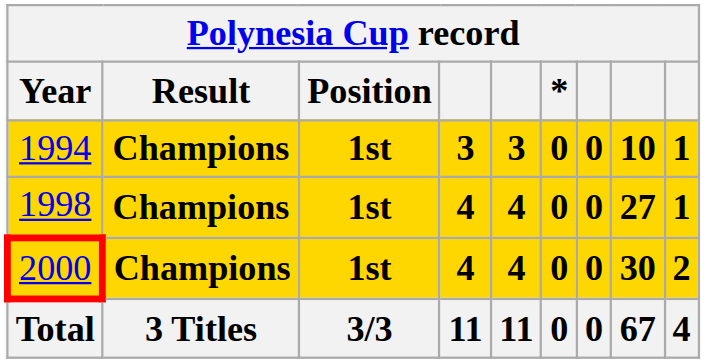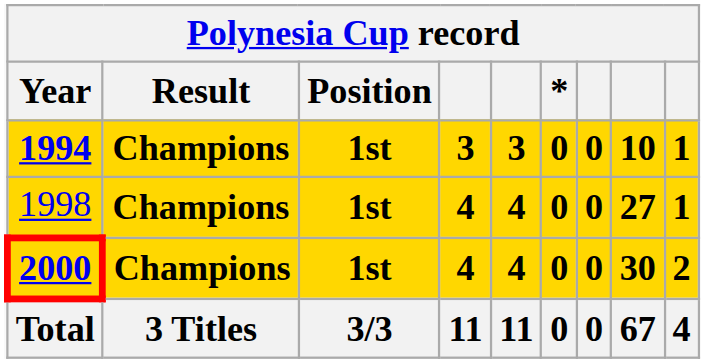(55, 147) normal -> (55, 147) bold
(55, 267) normal -> (55, 267) bold
